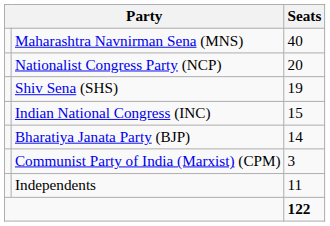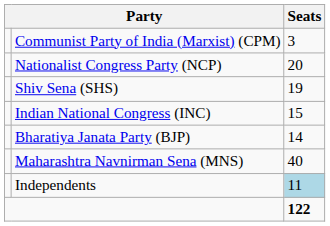rows swapped: (129, 40) <-> (148, 161)
(295, 185) no background -> (295, 185) lightblue background
